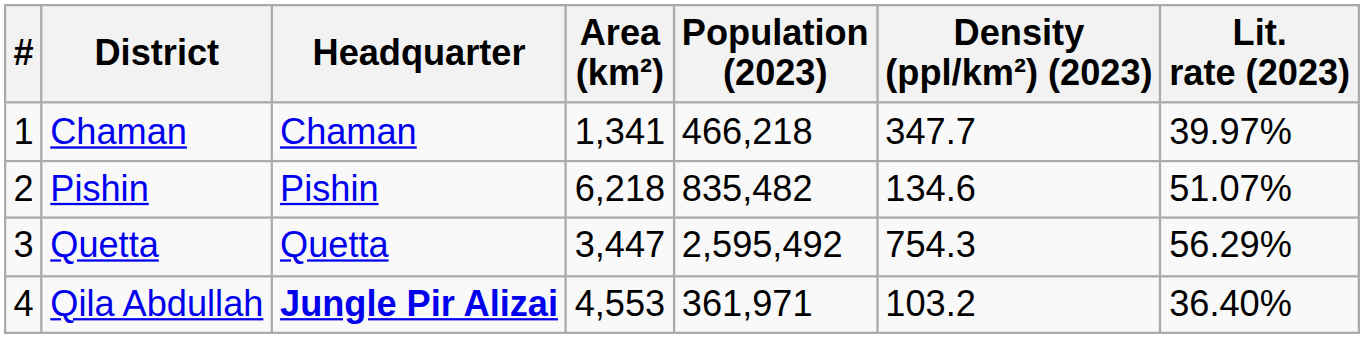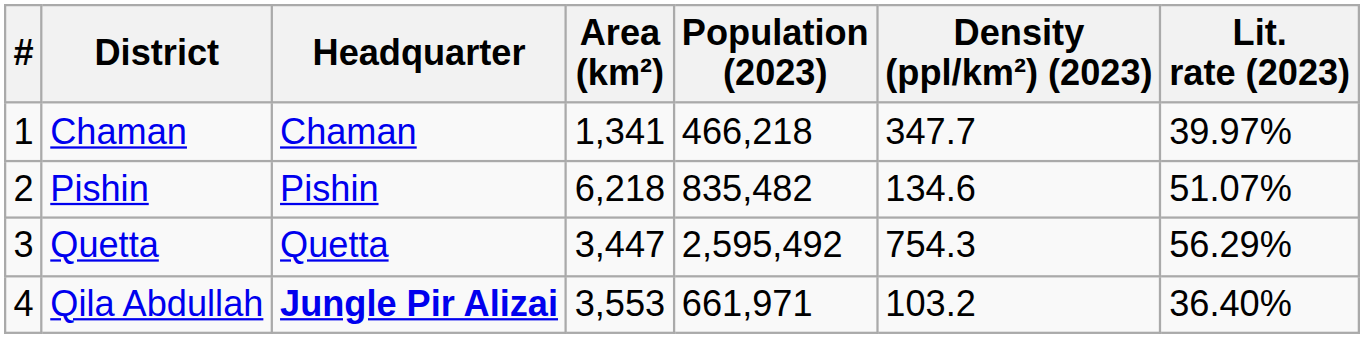(620, 303) 4,553 -> (620, 303) 3,553
(747, 303) 361,971 -> (747, 303) 661,971
